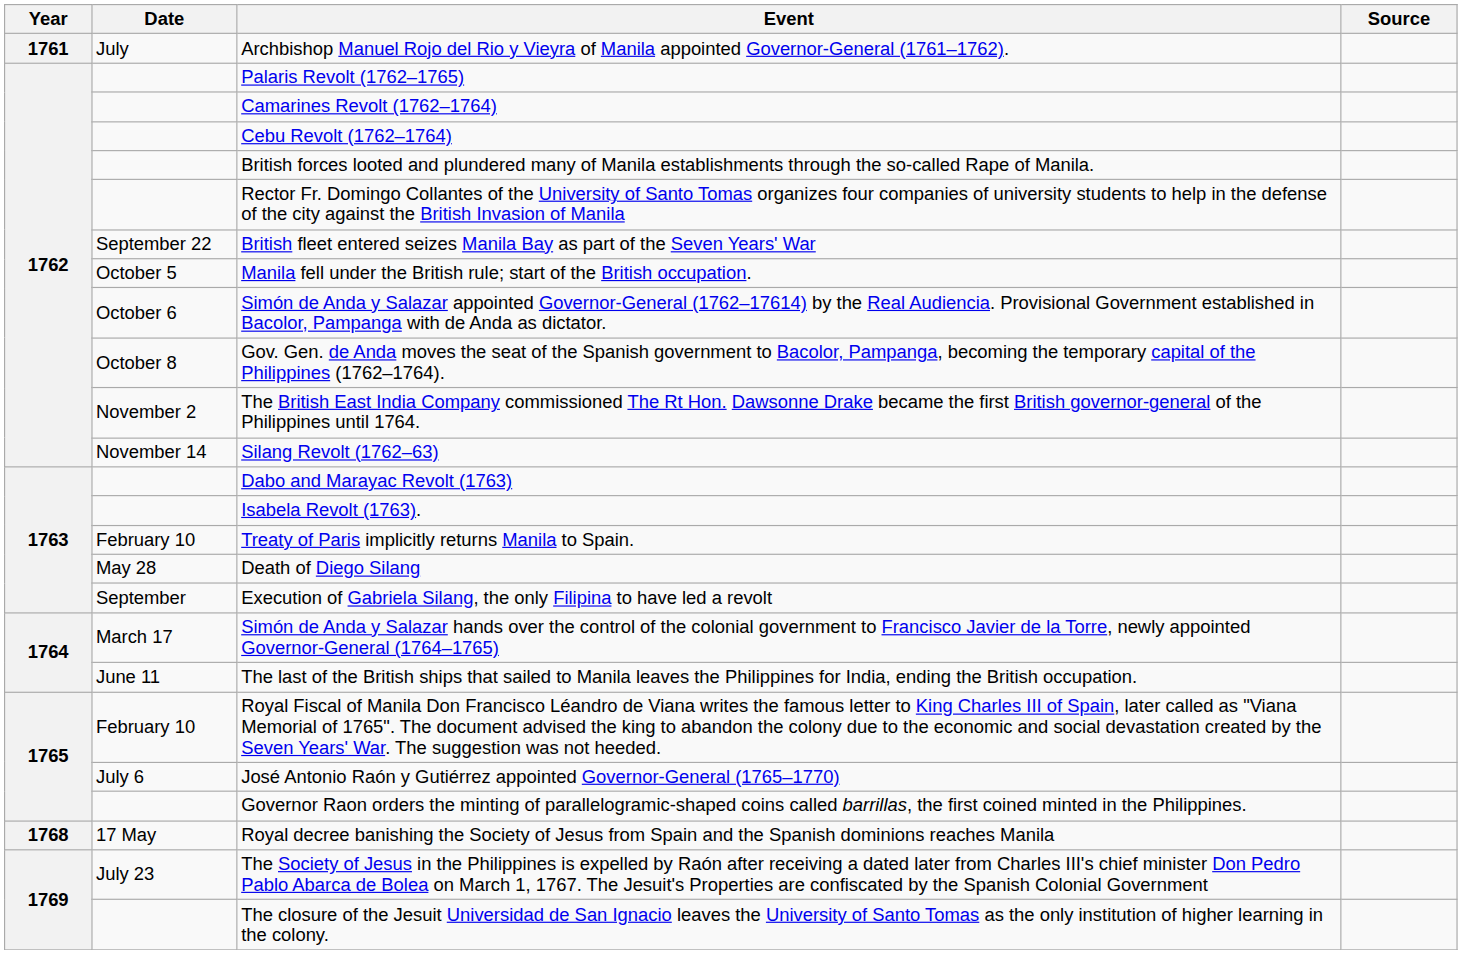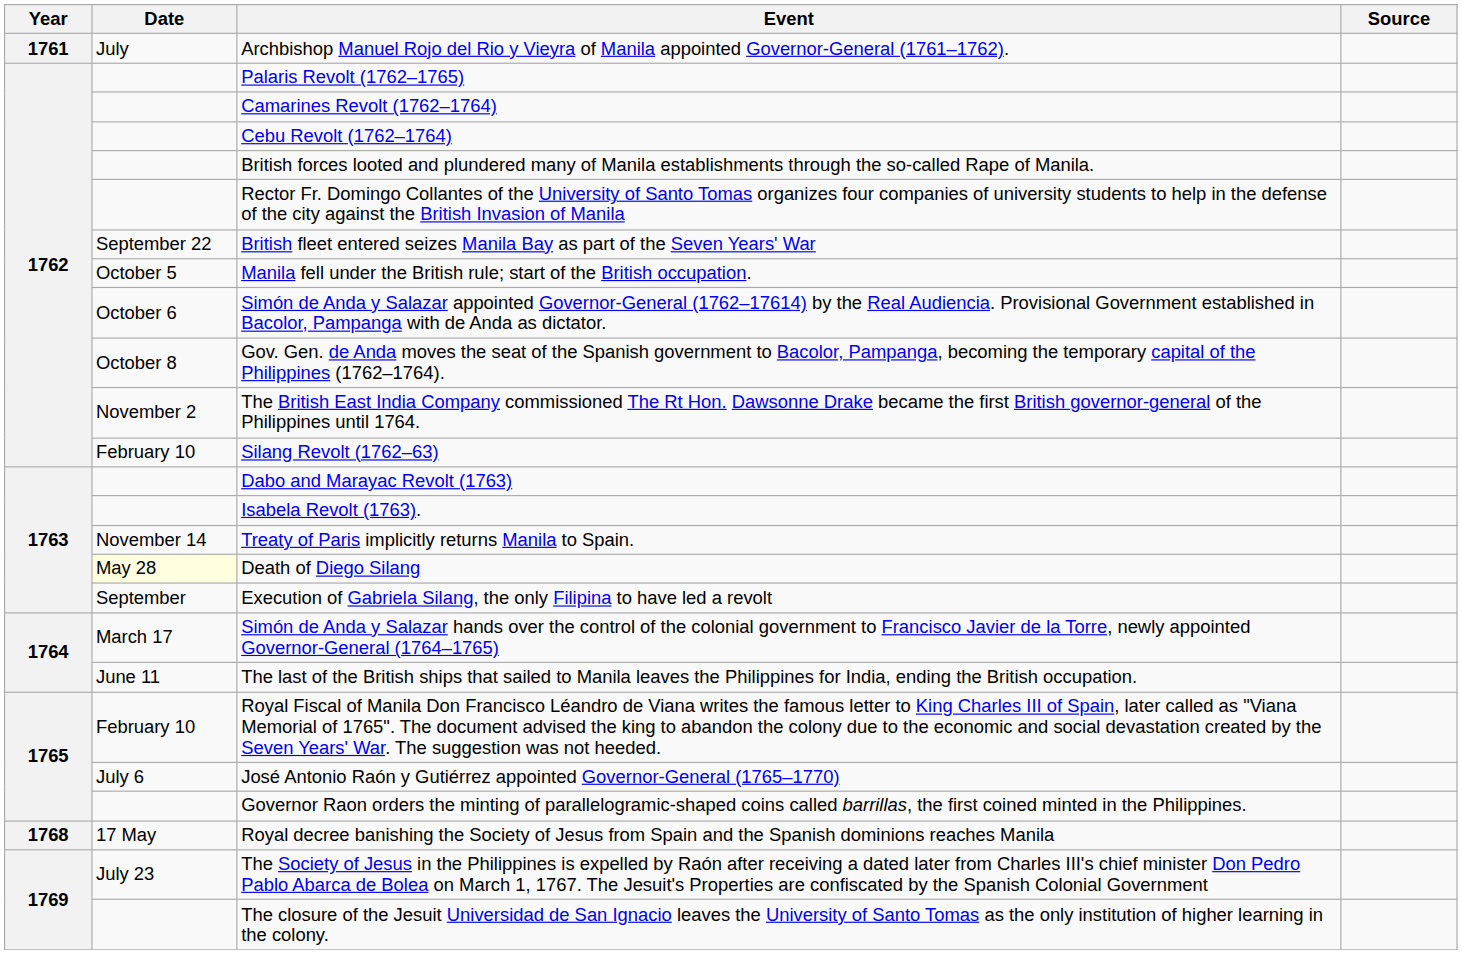(151, 452) November 14 -> (146, 452) February 10
(146, 539) February 10 -> (151, 539) November 14
(126, 568) no background -> (126, 568) lightyellow background
